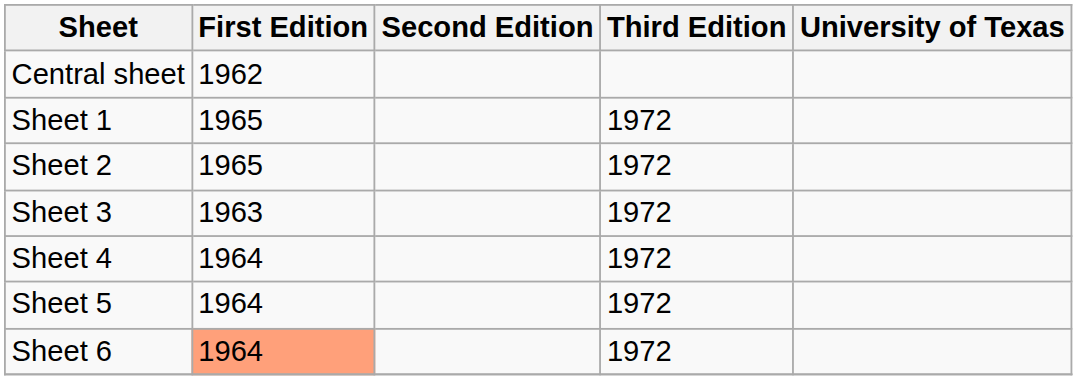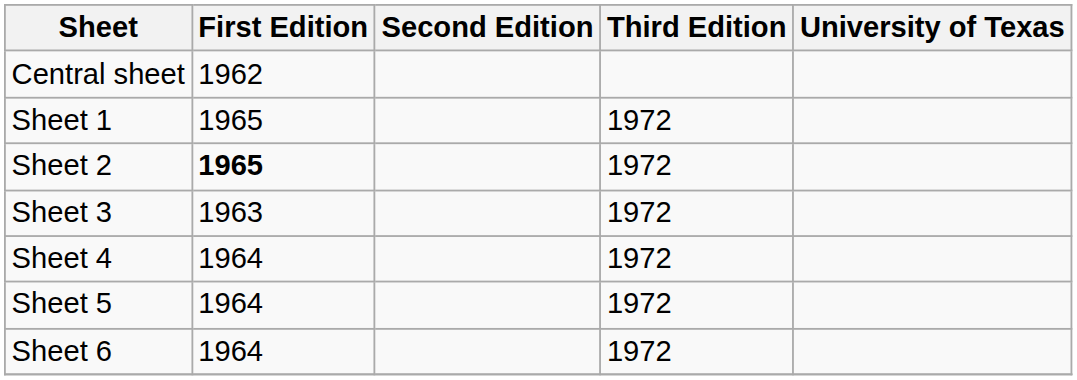(231, 166) normal -> (231, 166) bold
(231, 350) lightsalmon background -> (231, 350) no background
